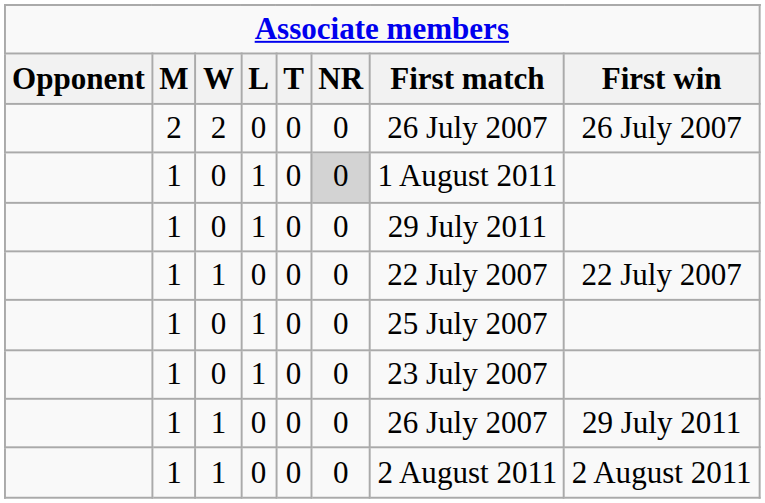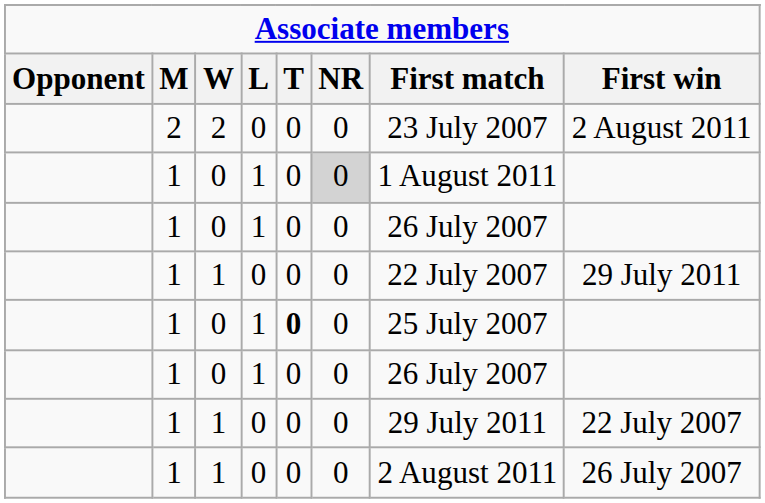(467, 127) 26 July 2007 -> (467, 127) 23 July 2007
(662, 127) 26 July 2007 -> (662, 127) 2 August 2011
(467, 226) 29 July 2011 -> (467, 226) 26 July 2007
(662, 275) 22 July 2007 -> (662, 275) 29 July 2011
(294, 324) normal -> (294, 324) bold
(467, 373) 23 July 2007 -> (467, 373) 26 July 2007
(467, 422) 26 July 2007 -> (467, 422) 29 July 2011
(662, 422) 29 July 2011 -> (662, 422) 22 July 2007
(662, 472) 2 August 2011 -> (662, 472) 26 July 2007
